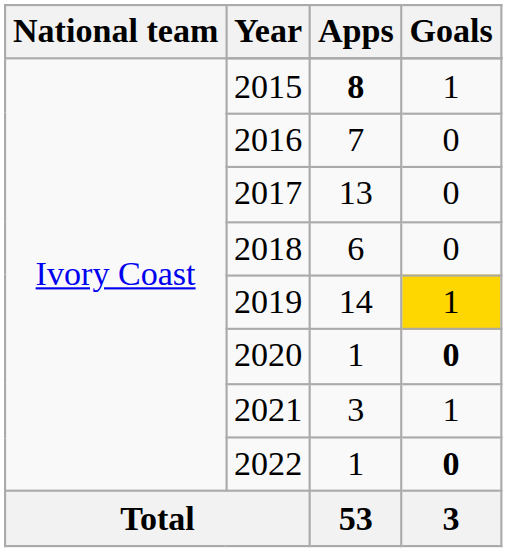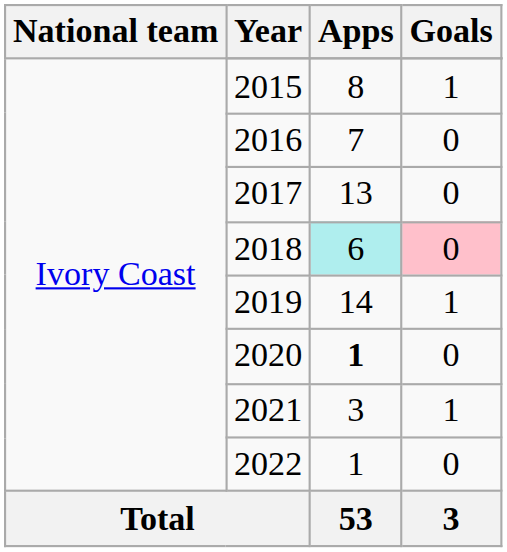(356, 85) bold -> (356, 85) normal
(356, 247) no background -> (356, 247) paleturquoise background
(451, 247) no background -> (451, 247) pink background
(451, 301) gold background -> (451, 301) no background
(356, 355) normal -> (356, 355) bold
(451, 355) bold -> (451, 355) normal
(451, 463) bold -> (451, 463) normal
